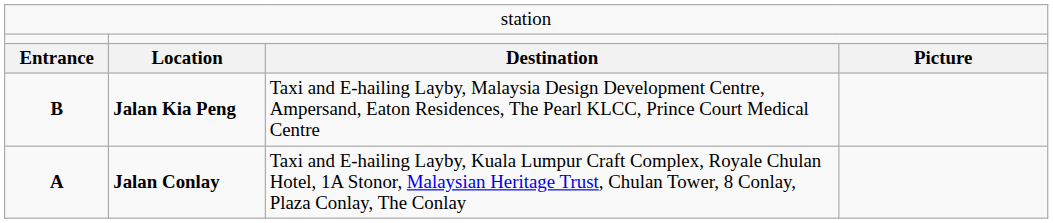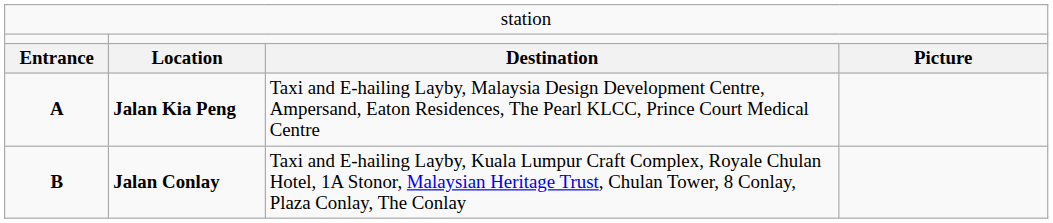(57, 109) B -> (57, 109) A
(57, 181) A -> (57, 181) B
